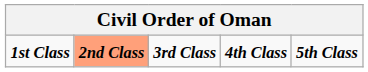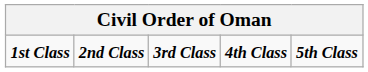(112, 50) lightsalmon background -> (112, 50) no background
